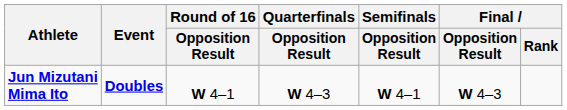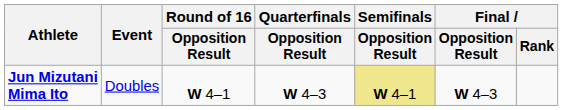(134, 86) bold -> (132, 86) normal
(399, 94) no background -> (395, 94) khaki background
